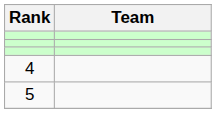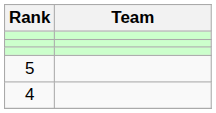(30, 68) 4 -> (30, 68) 5
(30, 95) 5 -> (30, 95) 4
